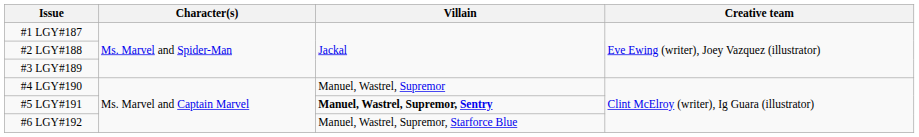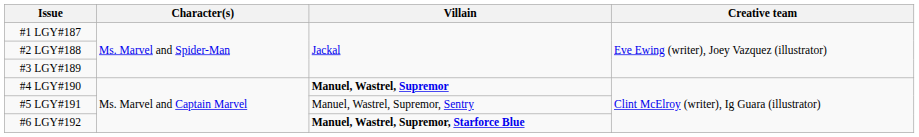(382, 86) normal -> (380, 86) bold
(405, 104) bold -> (393, 104) normal
(418, 123) normal -> (418, 123) bold
